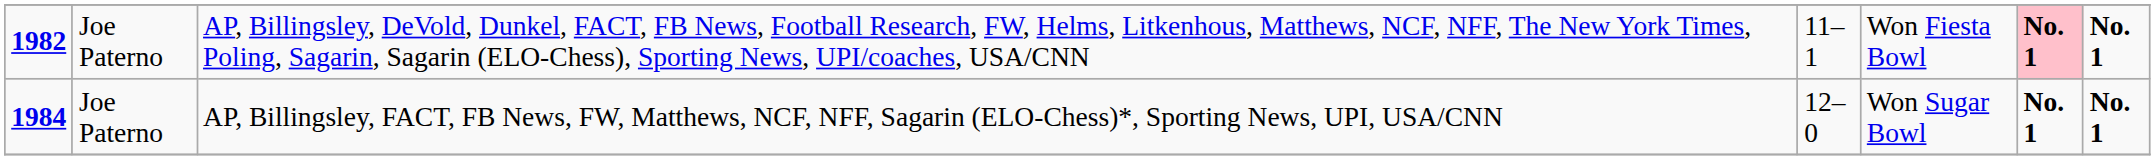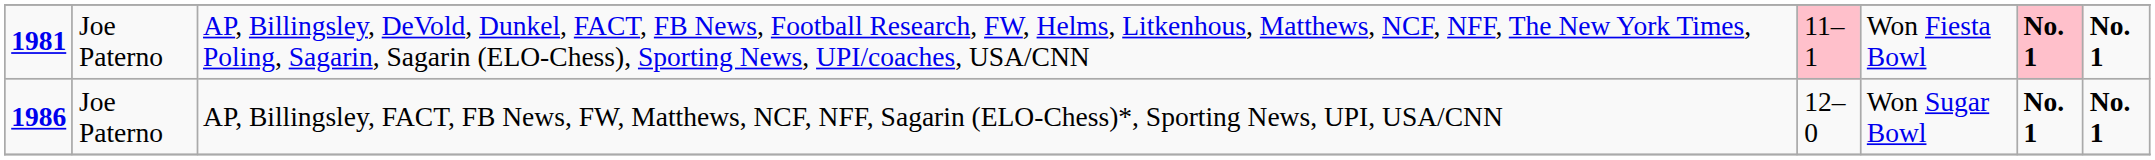(39, 41) 1982 -> (39, 41) 1981
(1824, 41) no background -> (1824, 41) pink background
(39, 116) 1984 -> (39, 116) 1986
